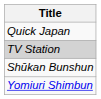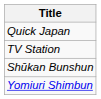(33, 49) lightgrey background -> (33, 49) no background
